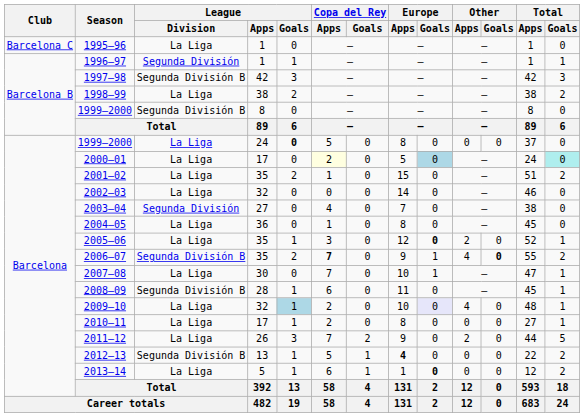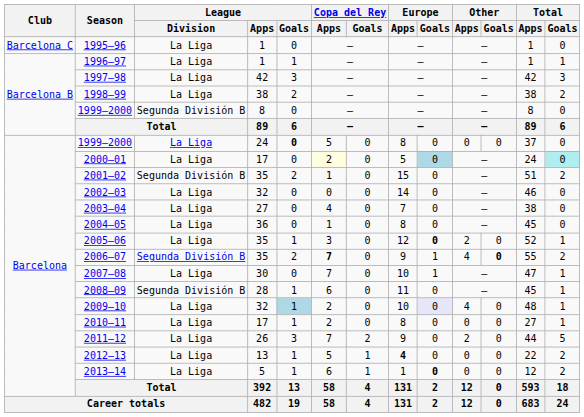(191, 61) Segunda División -> (191, 61) La Liga
(191, 78) Segunda División B -> (191, 78) La Liga
(191, 176) La Liga -> (191, 176) Segunda División B
(191, 208) Segunda División -> (191, 208) La Liga
(191, 355) Segunda División B -> (191, 355) La Liga
